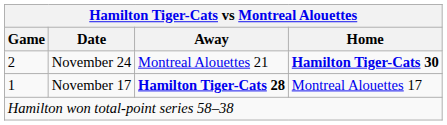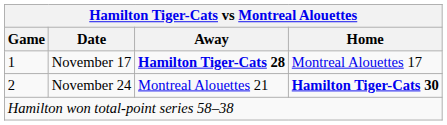rows swapped: (92, 85) <-> (92, 62)
